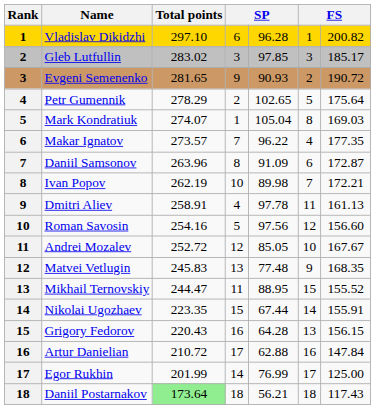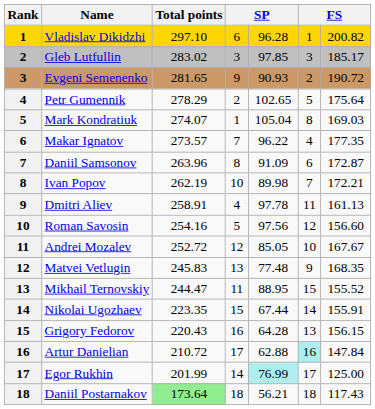(309, 352) no background -> (309, 352) paleturquoise background
(273, 373) no background -> (273, 373) paleturquoise background
